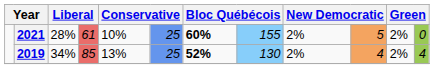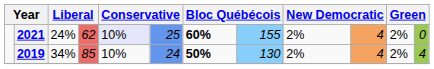(63, 35) 28% -> (63, 35) 24%
(89, 35) 61 -> (89, 35) 62
(114, 35) no background -> (114, 35) lavender background
(380, 35) 5 -> (380, 35) 4
(114, 54) 13% -> (114, 54) 10%
(173, 54) 25 -> (173, 54) 24
(198, 54) 52% -> (198, 54) 50%
